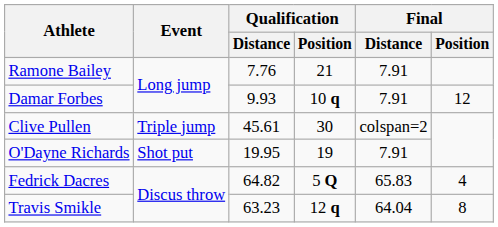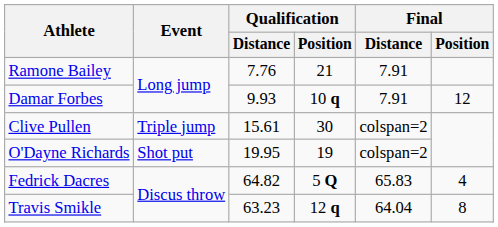(262, 126) 45.61 -> (262, 126) 15.61
(394, 153) 7.91 -> (394, 153) colspan=2
